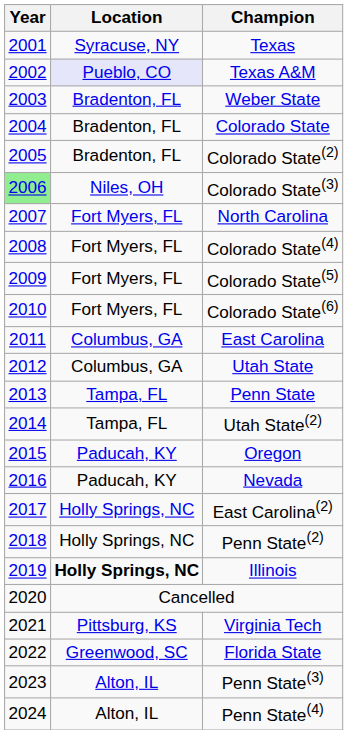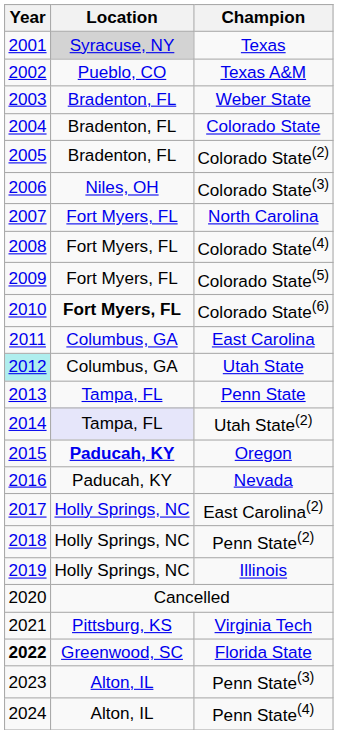(127, 45) no background -> (122, 45) lightgrey background
(127, 72) lavender background -> (122, 72) no background
(28, 187) lightgreen background -> (28, 187) no background
(127, 310) normal -> (122, 310) bold
(28, 367) no background -> (28, 367) paleturquoise background
(127, 423) no background -> (122, 423) lavender background
(127, 453) normal -> (122, 453) bold
(127, 570) bold -> (122, 570) normal
(28, 652) normal -> (28, 652) bold
